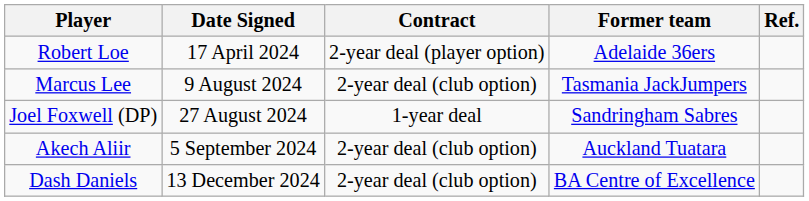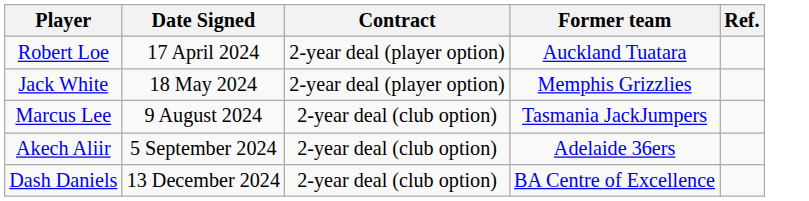(654, 52) Adelaide 36ers -> (615, 52) Auckland Tuatara
+ row: (63, 84)
- row: (83, 116)
(654, 148) Auckland Tuatara -> (615, 148) Adelaide 36ers
